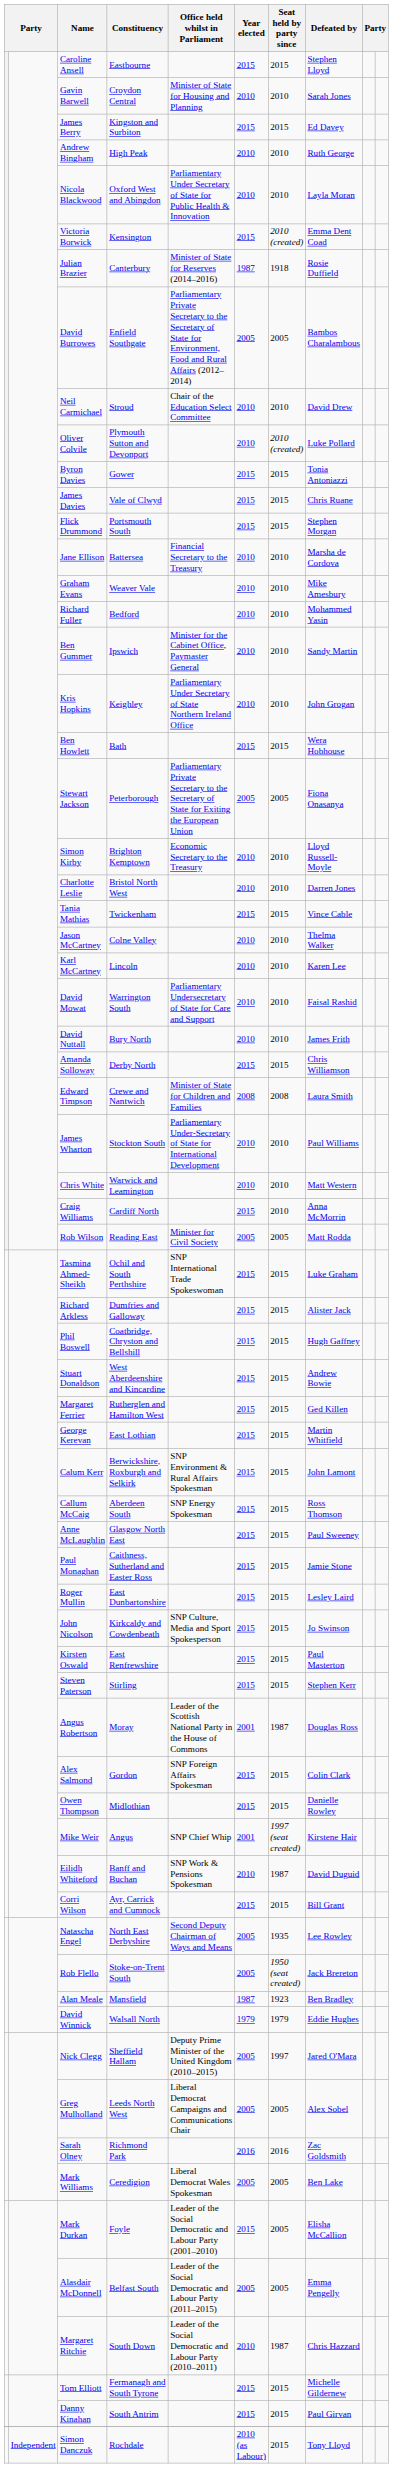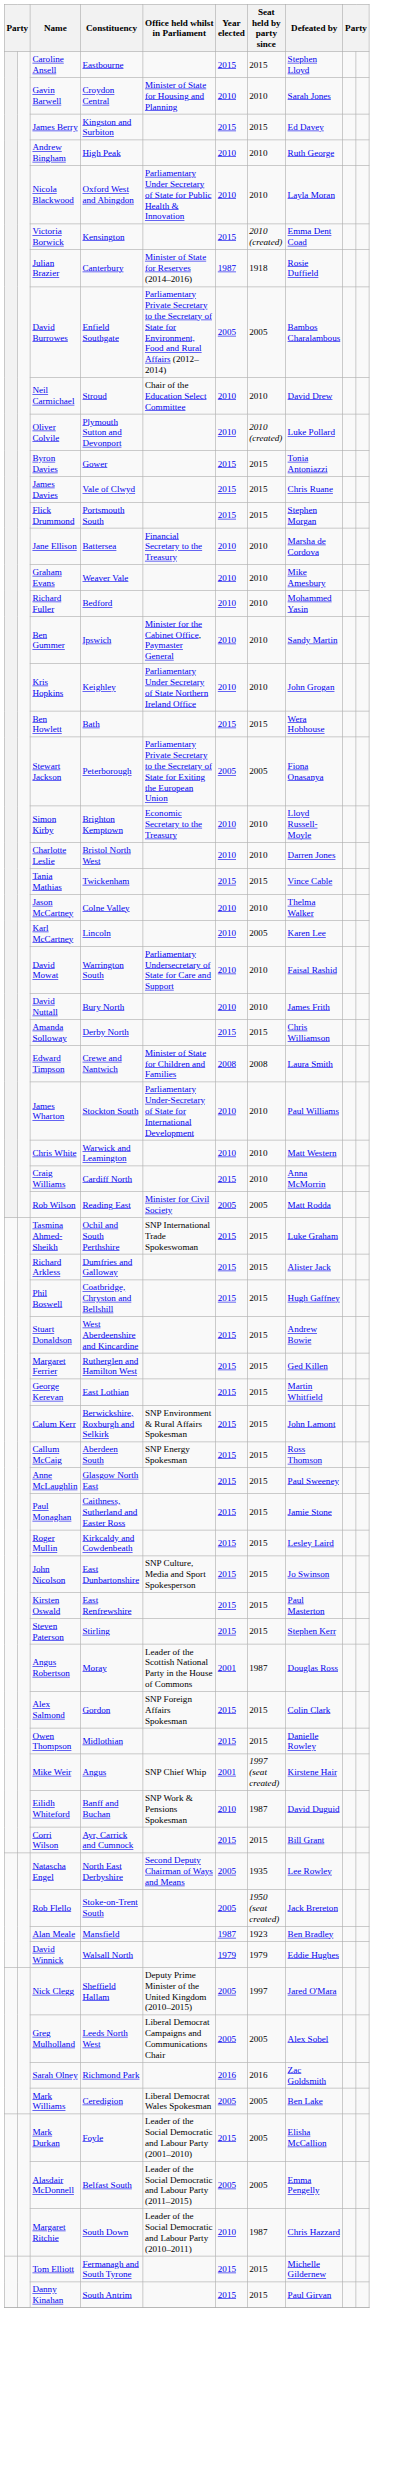(279, 965) 2010 -> (258, 933) 2005
(138, 1597) East Dunbartonshire -> (108, 1543) Kirkcaldy and Cowdenbeath
(135, 1628) Kirkcaldy and Cowdenbeath -> (111, 1574) East Dunbartonshire
- row: (76, 2445)
